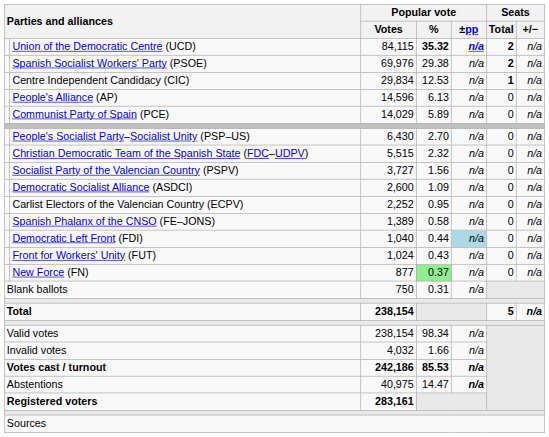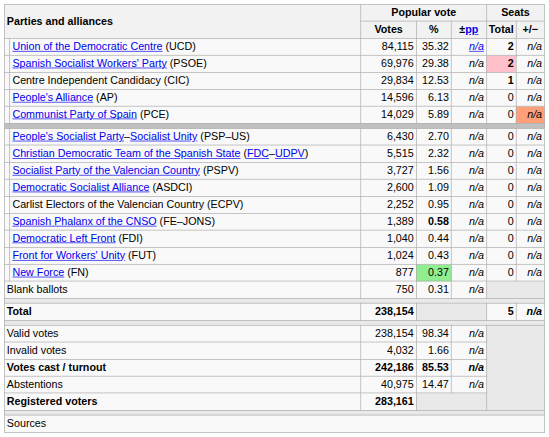(435, 47) bold -> (435, 47) normal
(476, 47) bold -> (476, 47) normal
(511, 64) no background -> (511, 64) pink background
(535, 115) no background -> (535, 115) lightsalmon background
(438, 221) normal -> (438, 221) bold
(476, 238) lightblue background -> (476, 238) no background
(476, 384) bold -> (476, 384) normal
